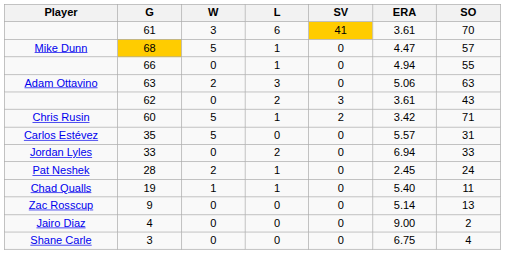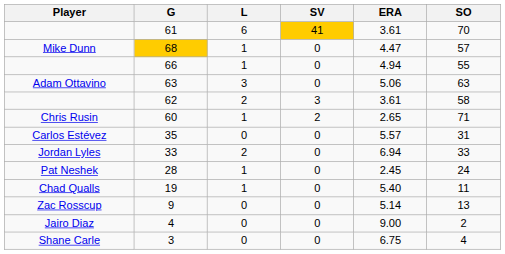- column: (213, 13)
(468, 100) 43 -> (464, 100) 58
(404, 118) 3.42 -> (390, 118) 2.65
